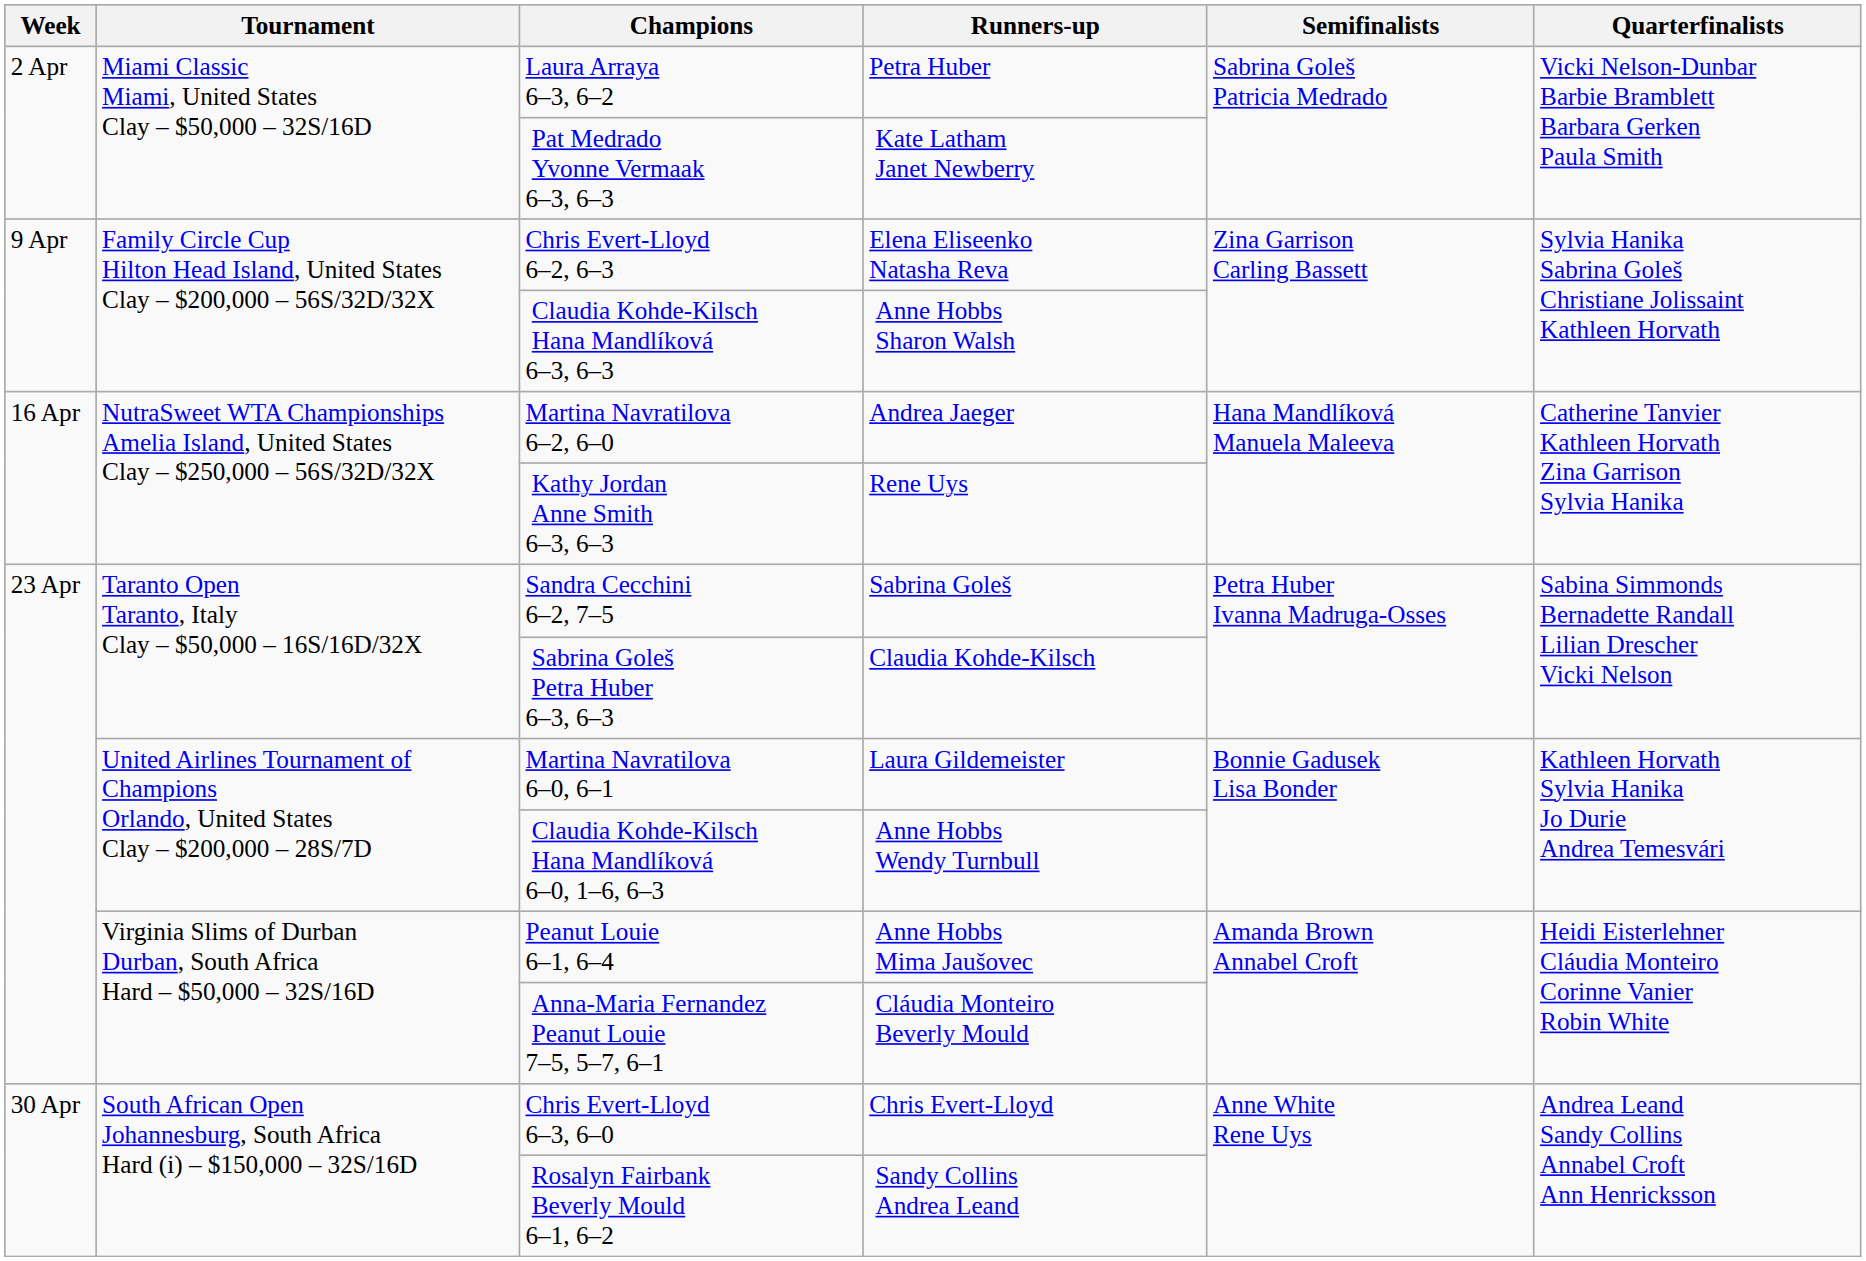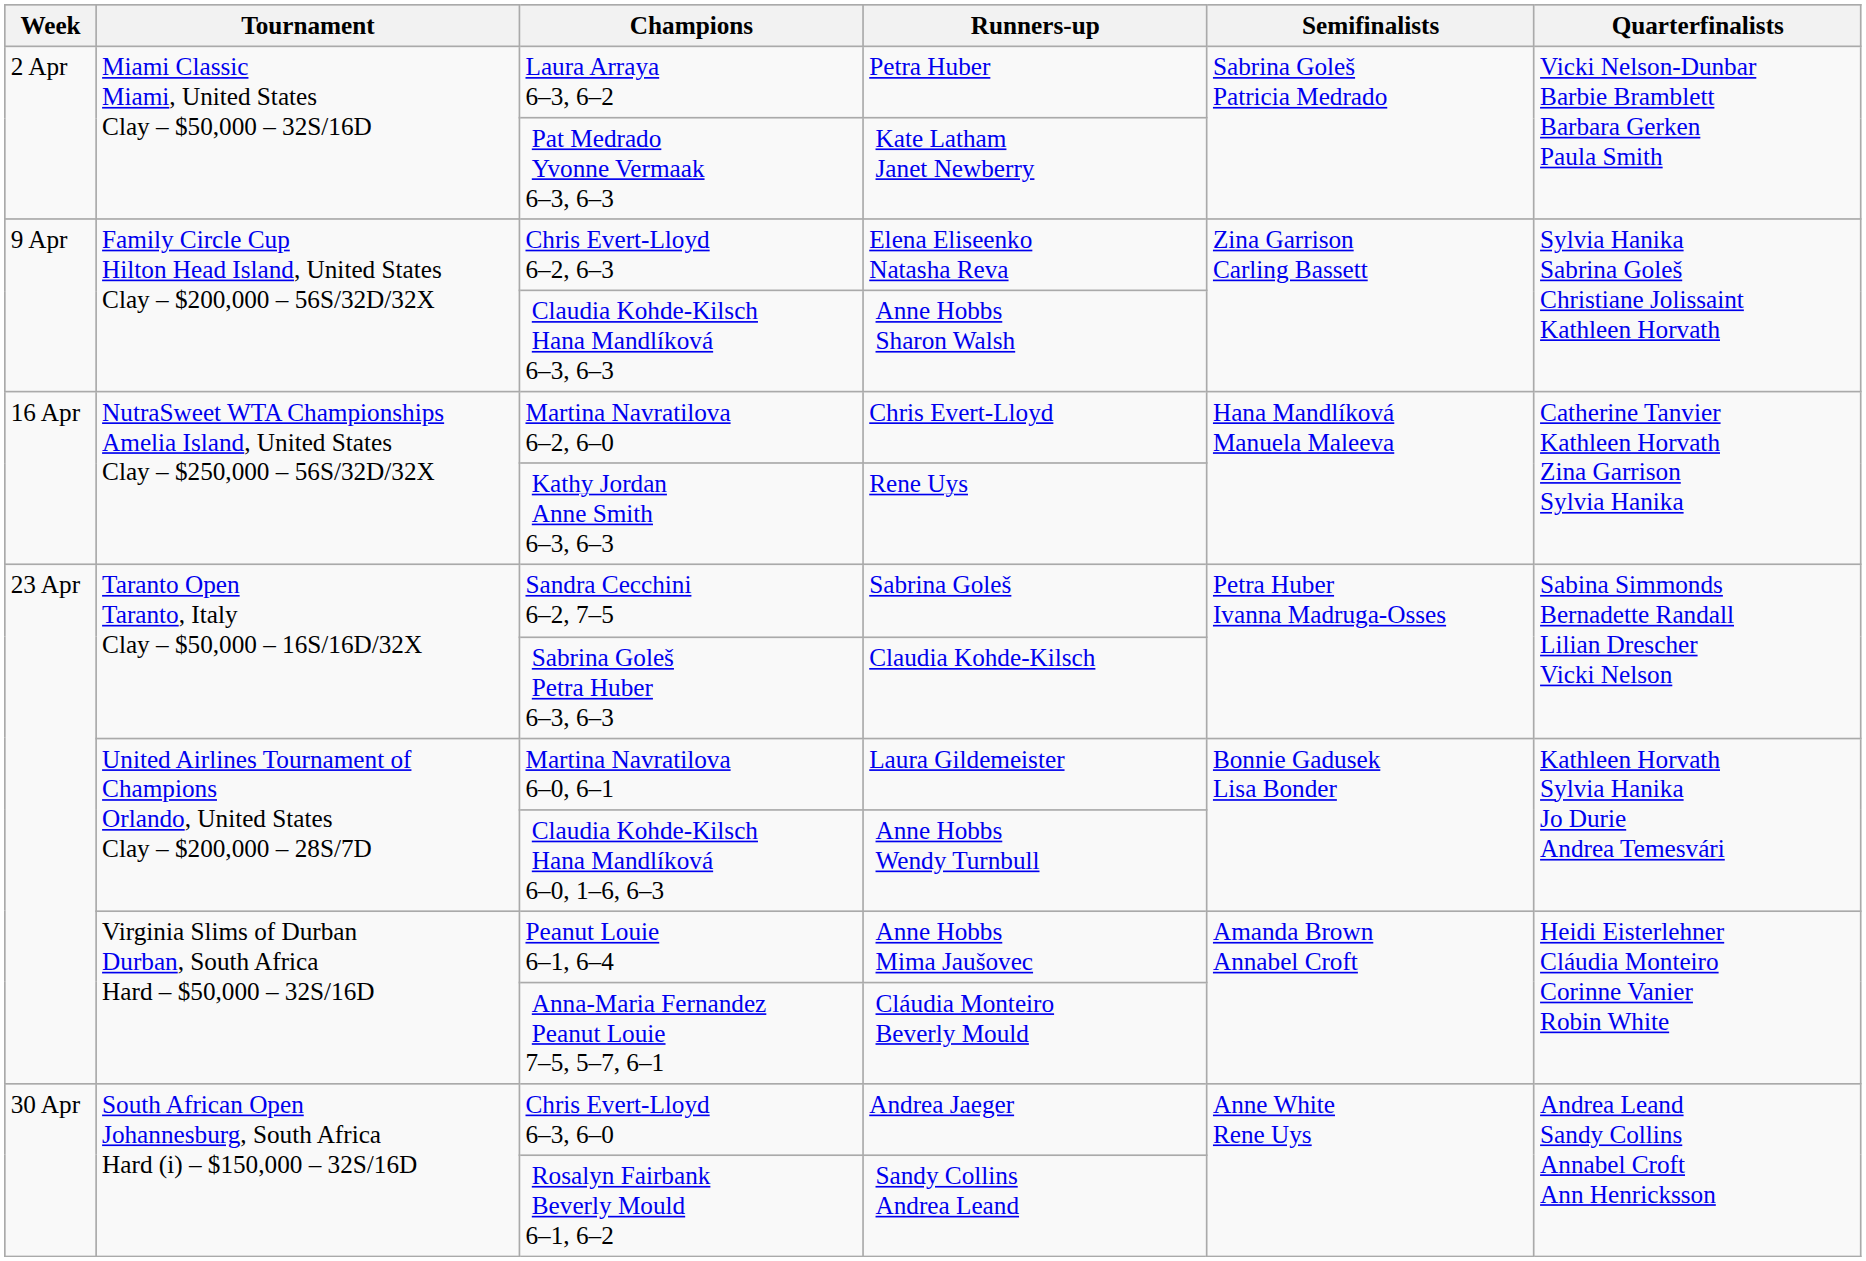(942, 412) Andrea Jaeger -> (961, 412) Chris Evert-Lloyd
(961, 1104) Chris Evert-Lloyd -> (942, 1104) Andrea Jaeger
